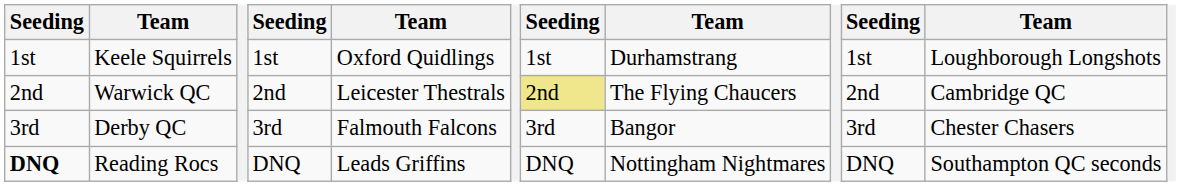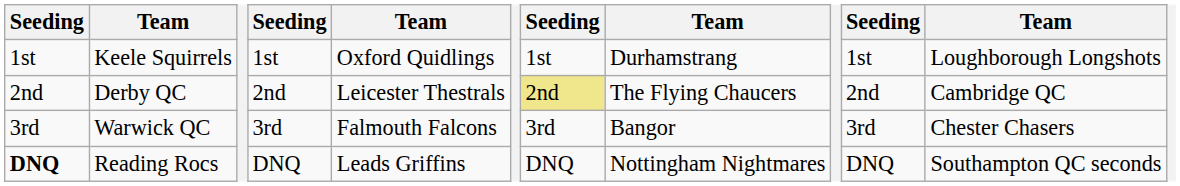(152, 92) Warwick QC -> (140, 92) Derby QC
(140, 127) Derby QC -> (152, 127) Warwick QC
